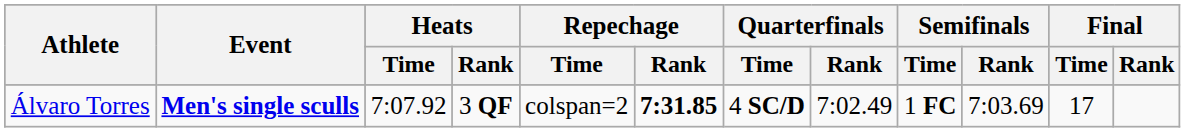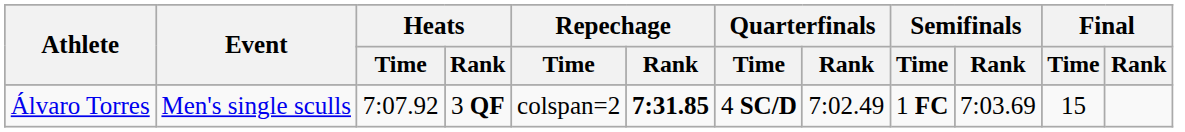(260, 105) bold -> (256, 105) normal
(1082, 105) 17 -> (1073, 105) 15
